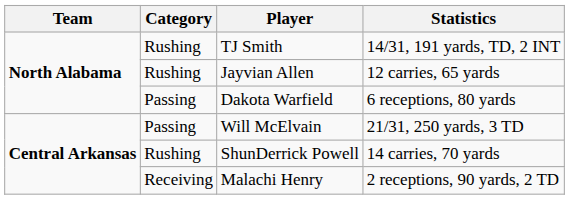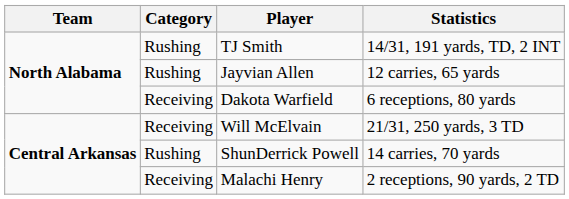(170, 99) Passing -> (179, 99) Receiving
(170, 126) Passing -> (179, 126) Receiving
